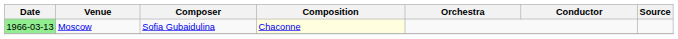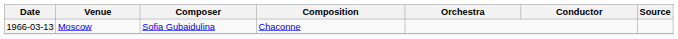(30, 27) lightgreen background -> (30, 27) no background
(280, 27) lightyellow background -> (280, 27) no background
